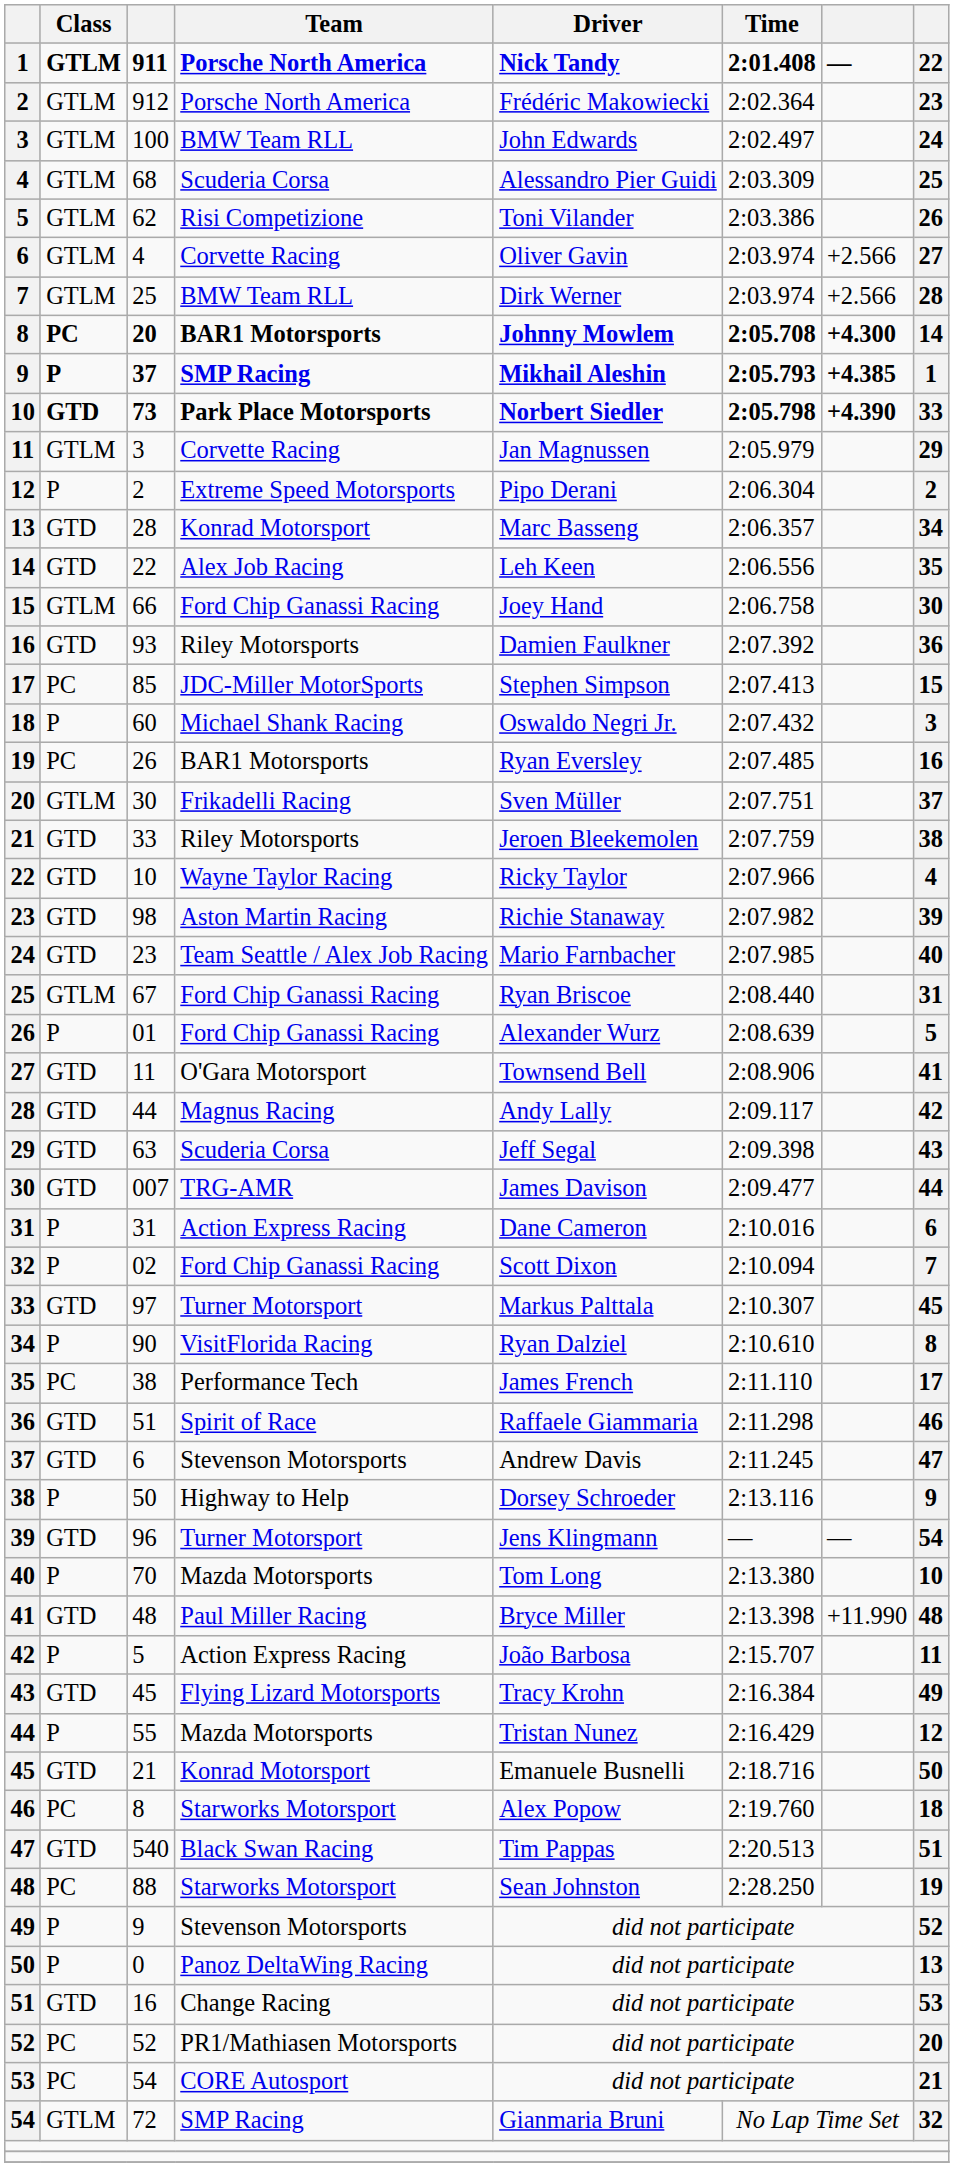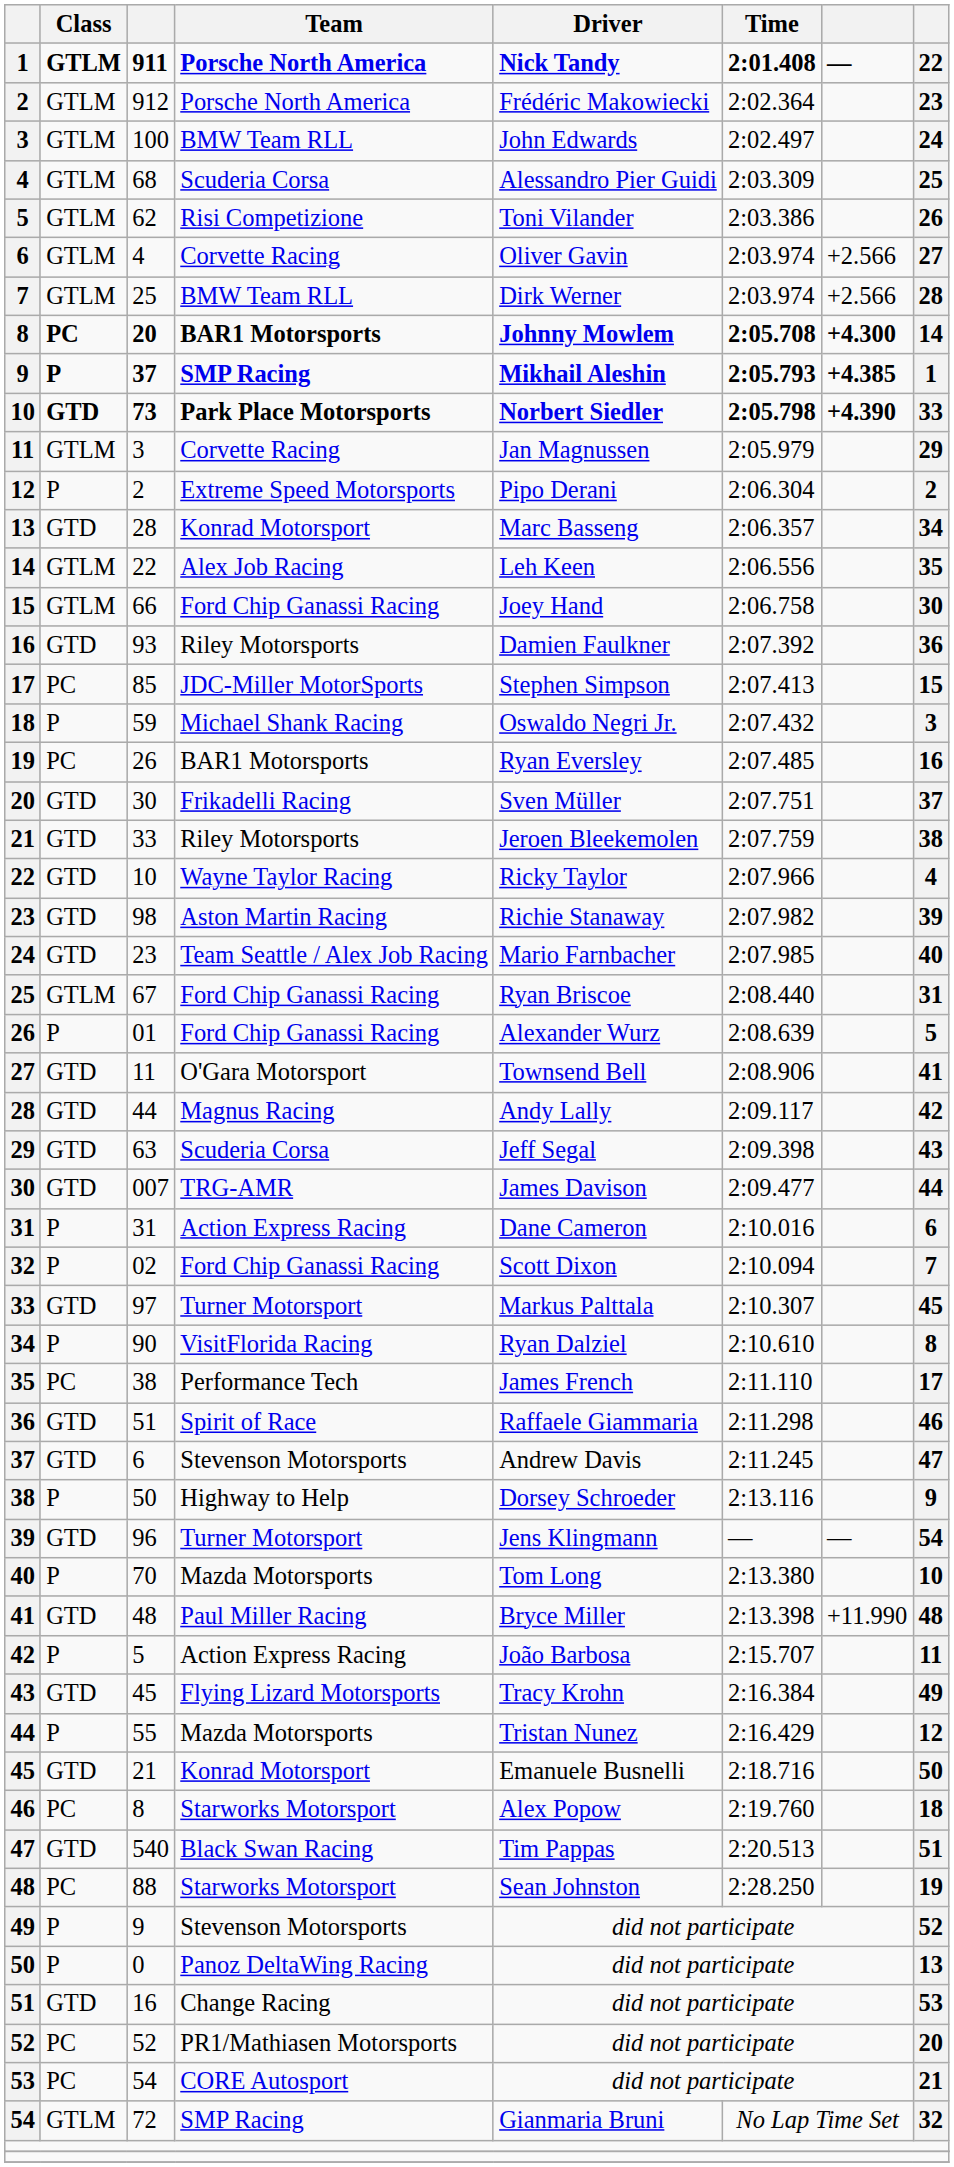(71, 567) GTD -> (81, 567) GTLM
(144, 722) 60 -> (144, 722) 59
(81, 800) GTLM -> (71, 800) GTD
